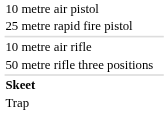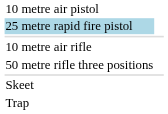(69, 26) no background -> (69, 26) lightblue background
(20, 85) bold -> (20, 85) normal
